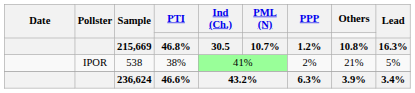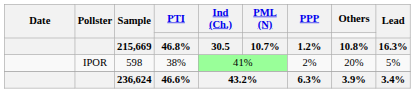(134, 63) 538 -> (134, 63) 598
(354, 63) 21% -> (354, 63) 20%
